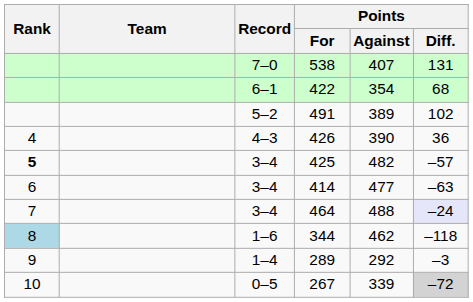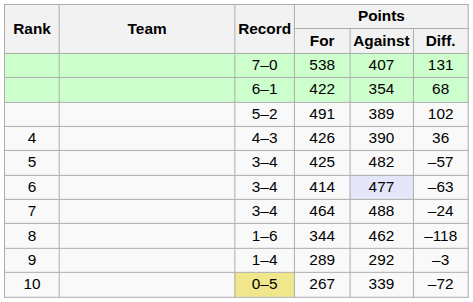(32, 162) bold -> (32, 162) normal
(381, 187) no background -> (381, 187) lavender background
(441, 211) lavender background -> (441, 211) no background
(32, 235) lightblue background -> (32, 235) no background
(265, 284) no background -> (265, 284) khaki background
(441, 284) lightgrey background -> (441, 284) no background
